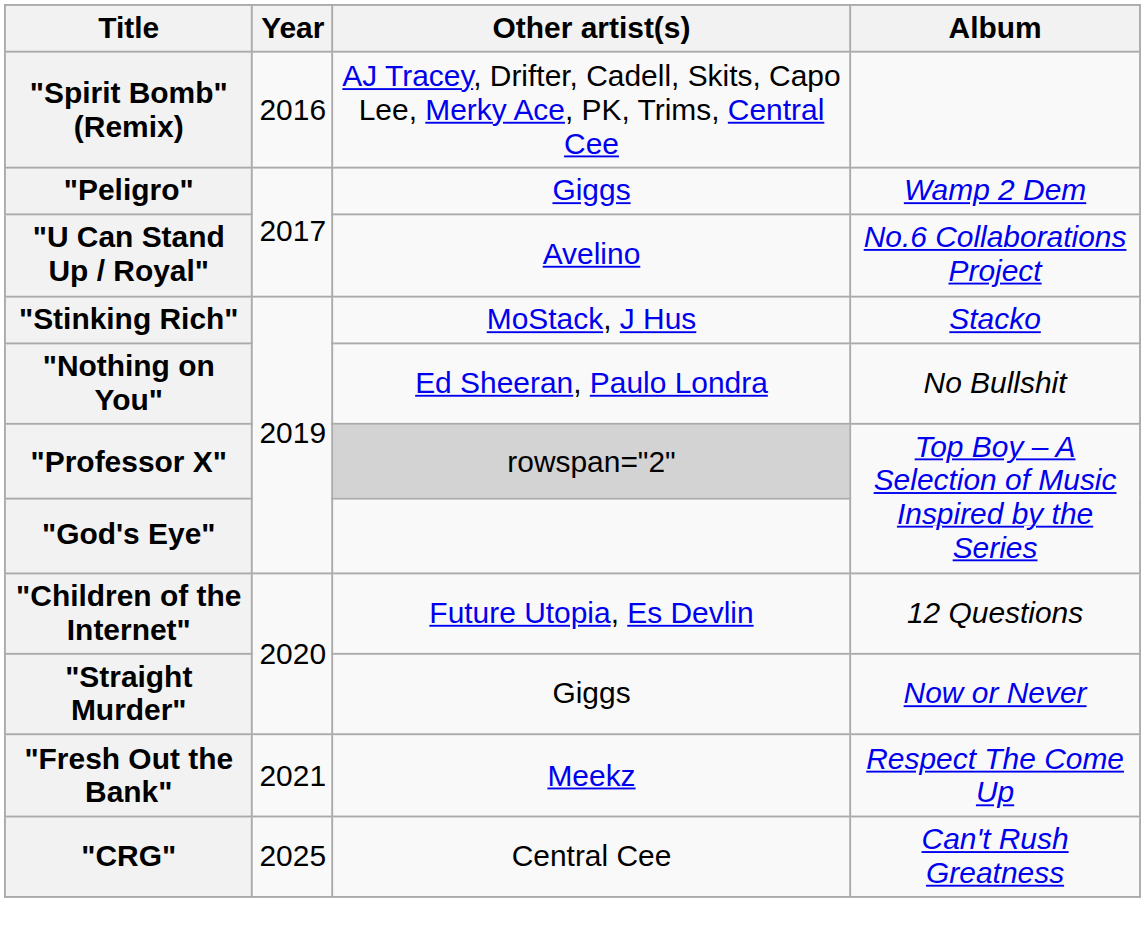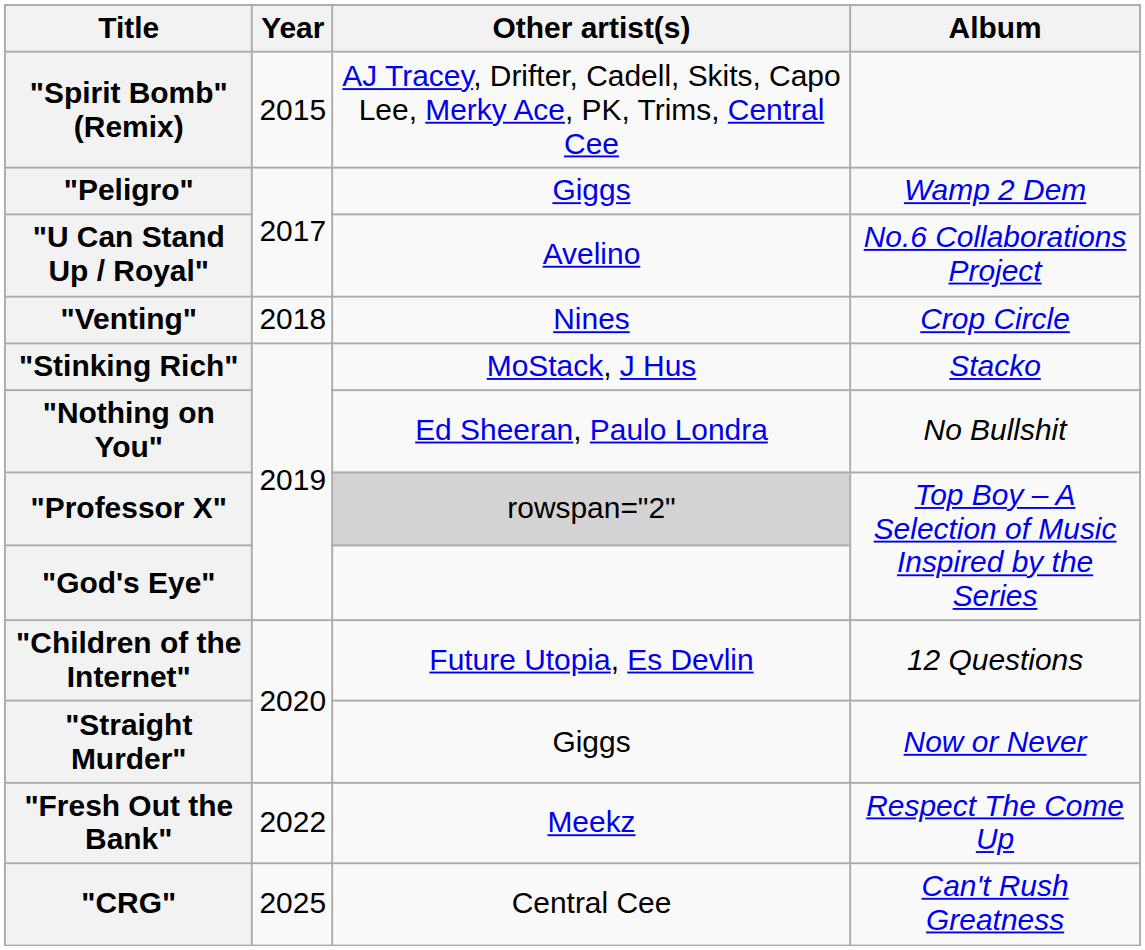(293, 109) 2016 -> (293, 109) 2015
+ row: (129, 319)
(293, 775) 2021 -> (293, 822) 2022
